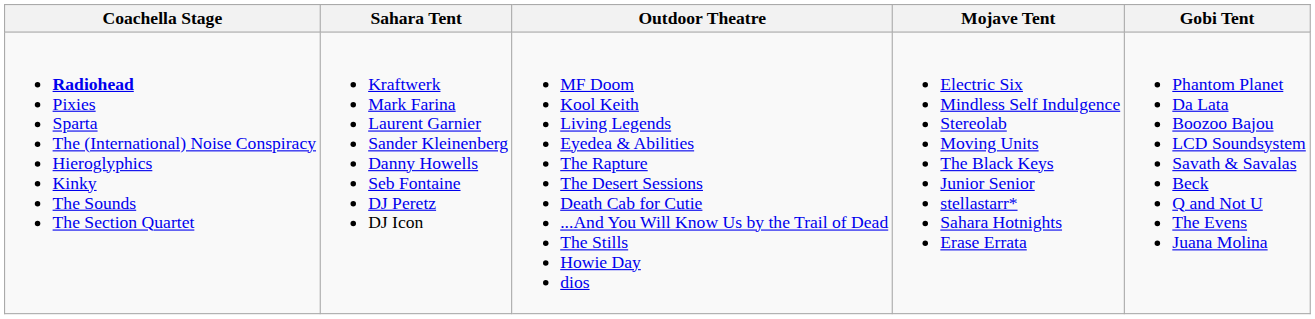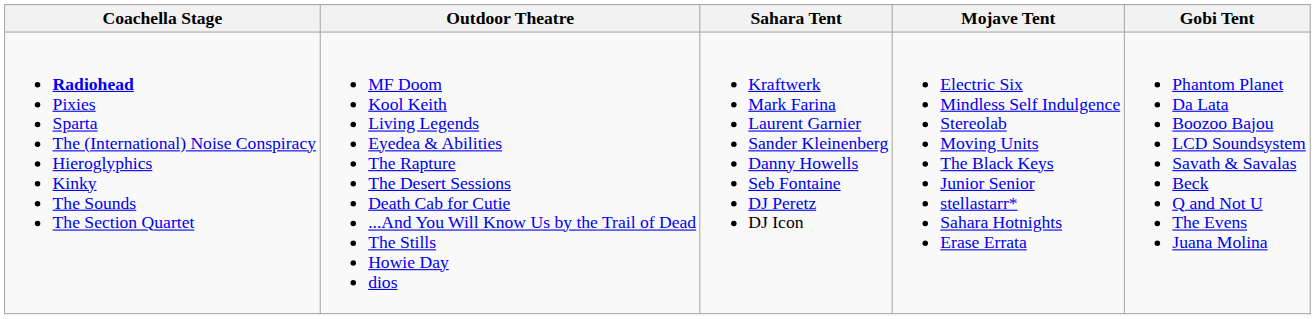columns swapped: (702, 18) <-> (416, 18)
